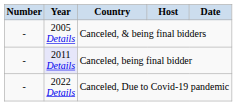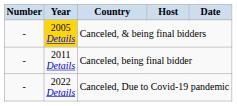(61, 33) no background -> (61, 33) gold background
(61, 60) lavender background -> (61, 60) no background
